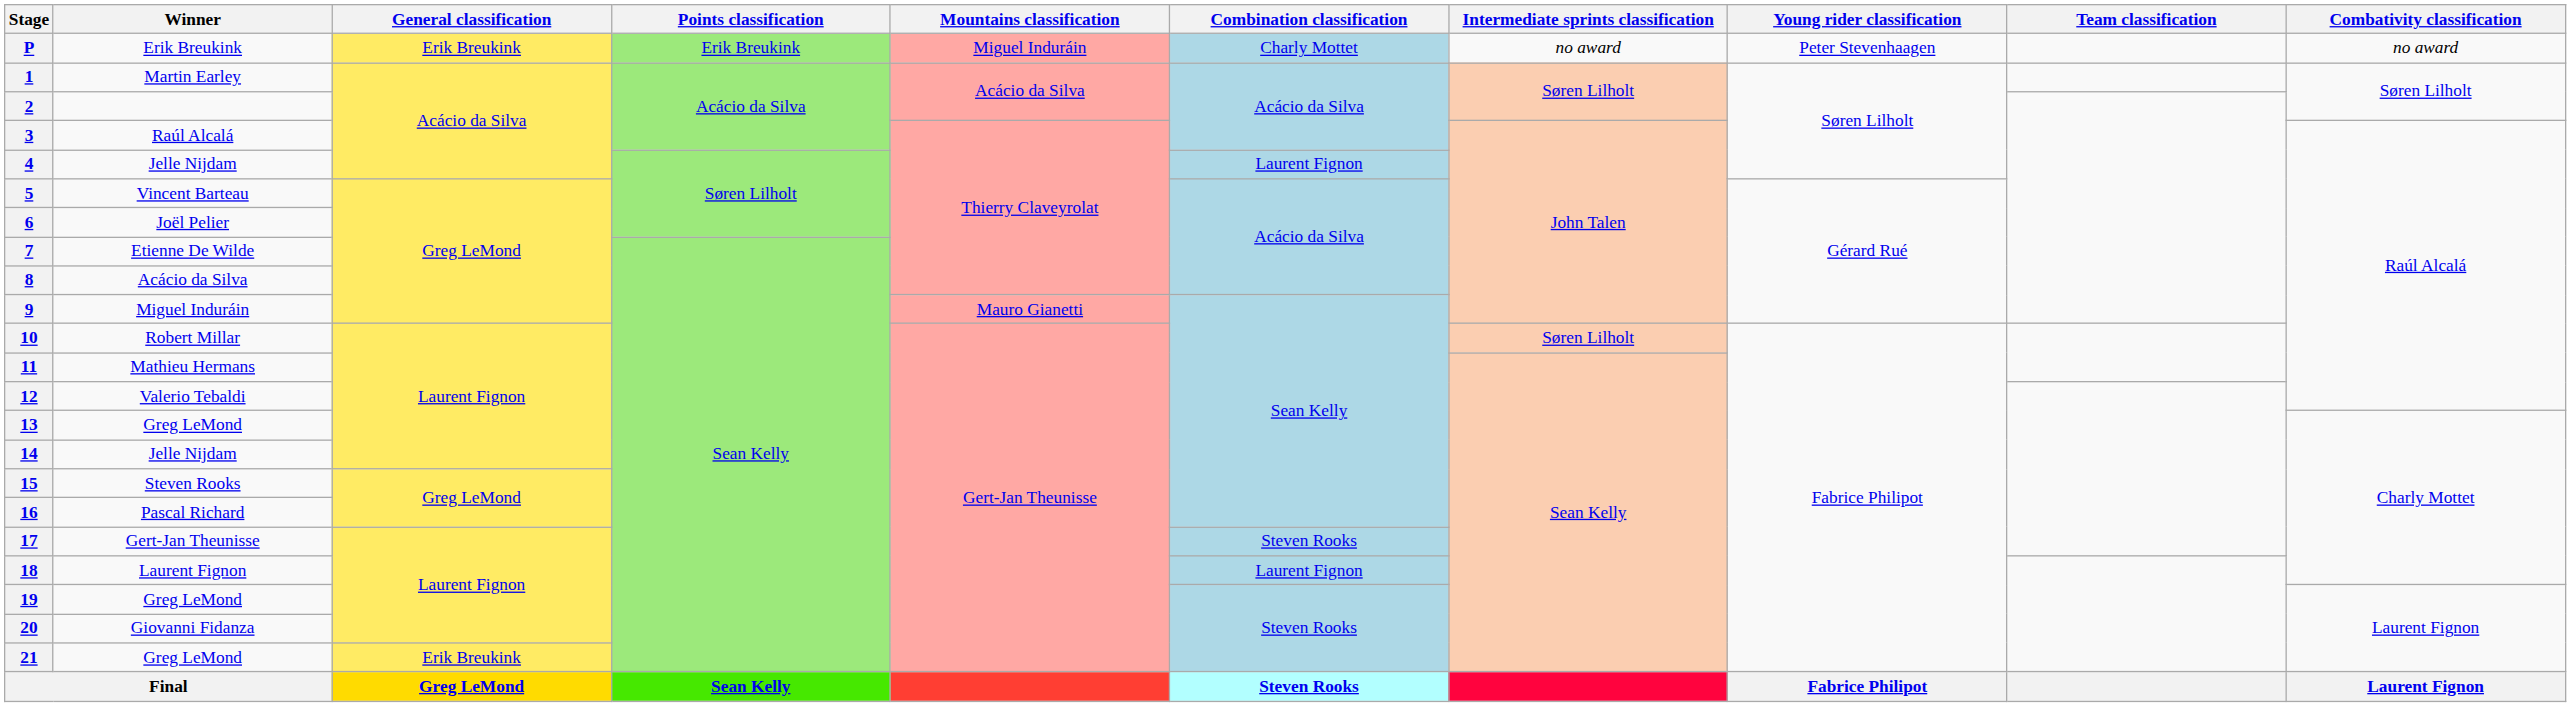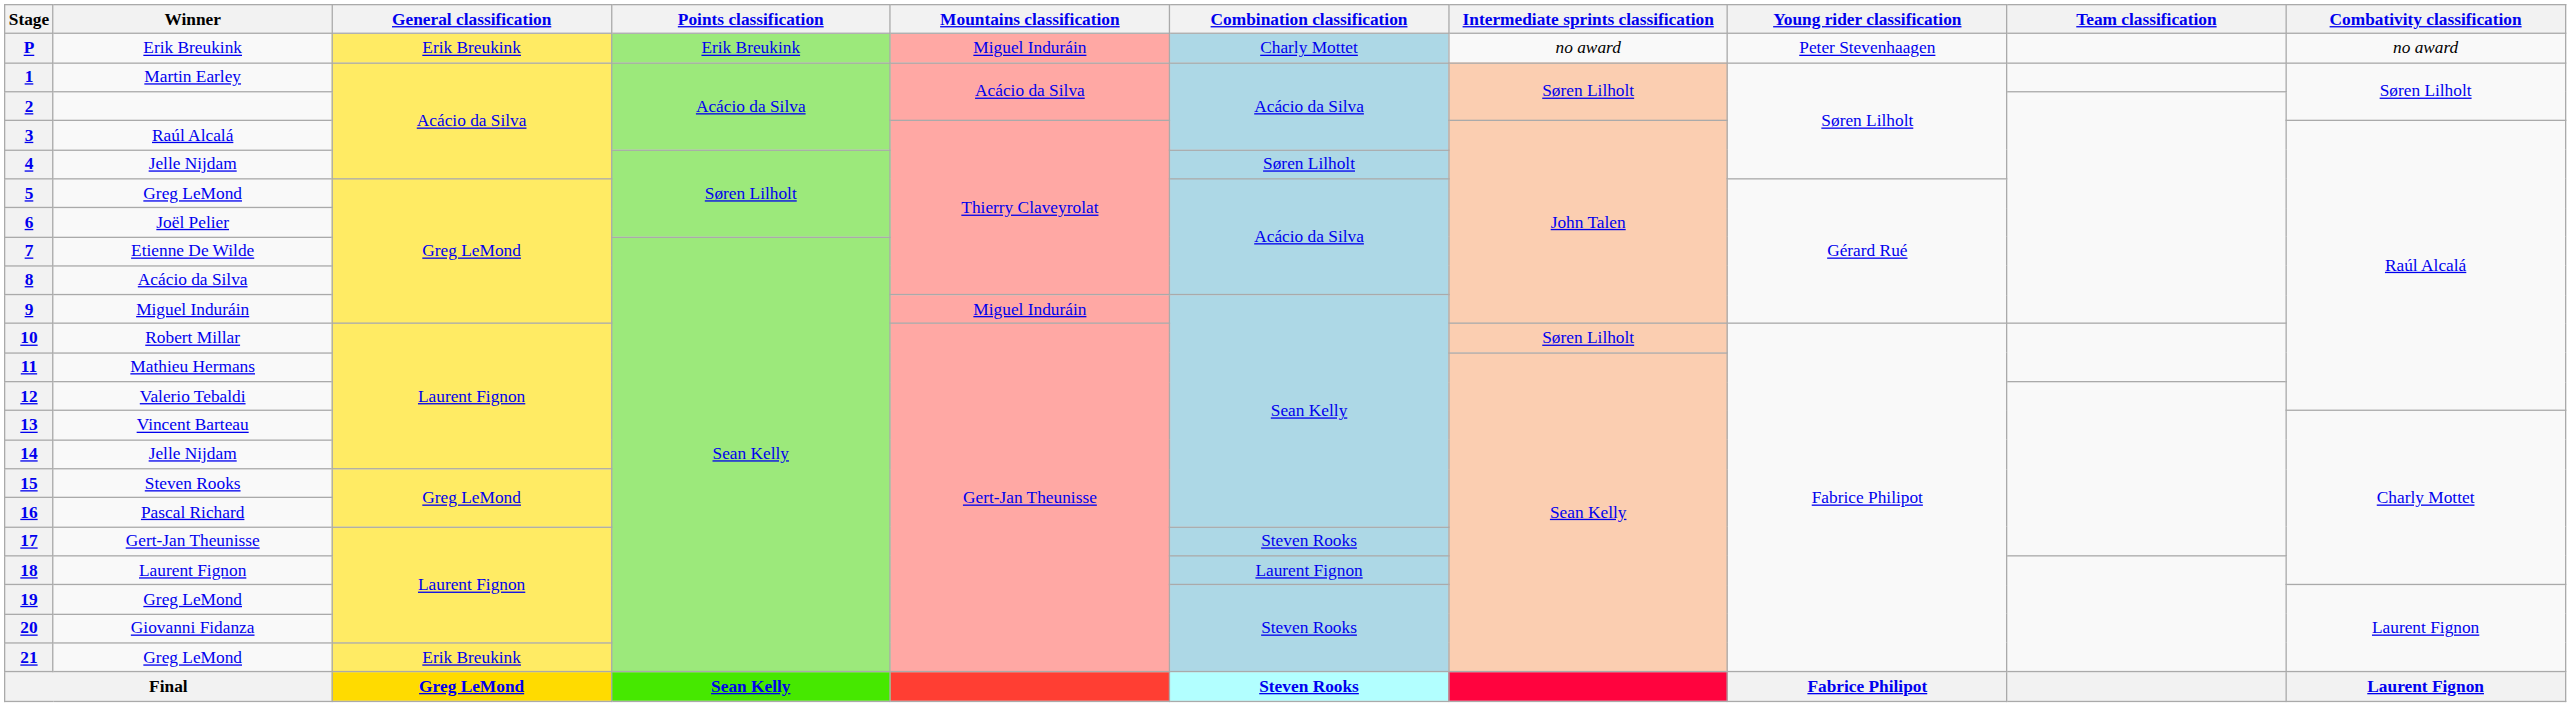(1309, 164) Laurent Fignon -> (1309, 164) Søren Lilholt
(193, 193) Vincent Barteau -> (193, 193) Greg LeMond
(1030, 309) Mauro Gianetti -> (1030, 309) Miguel Induráin
(193, 425) Greg LeMond -> (193, 425) Vincent Barteau
